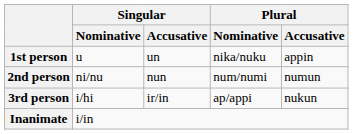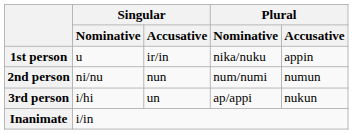(153, 56) un -> (158, 56) ir/in
(158, 98) ir/in -> (153, 98) un
